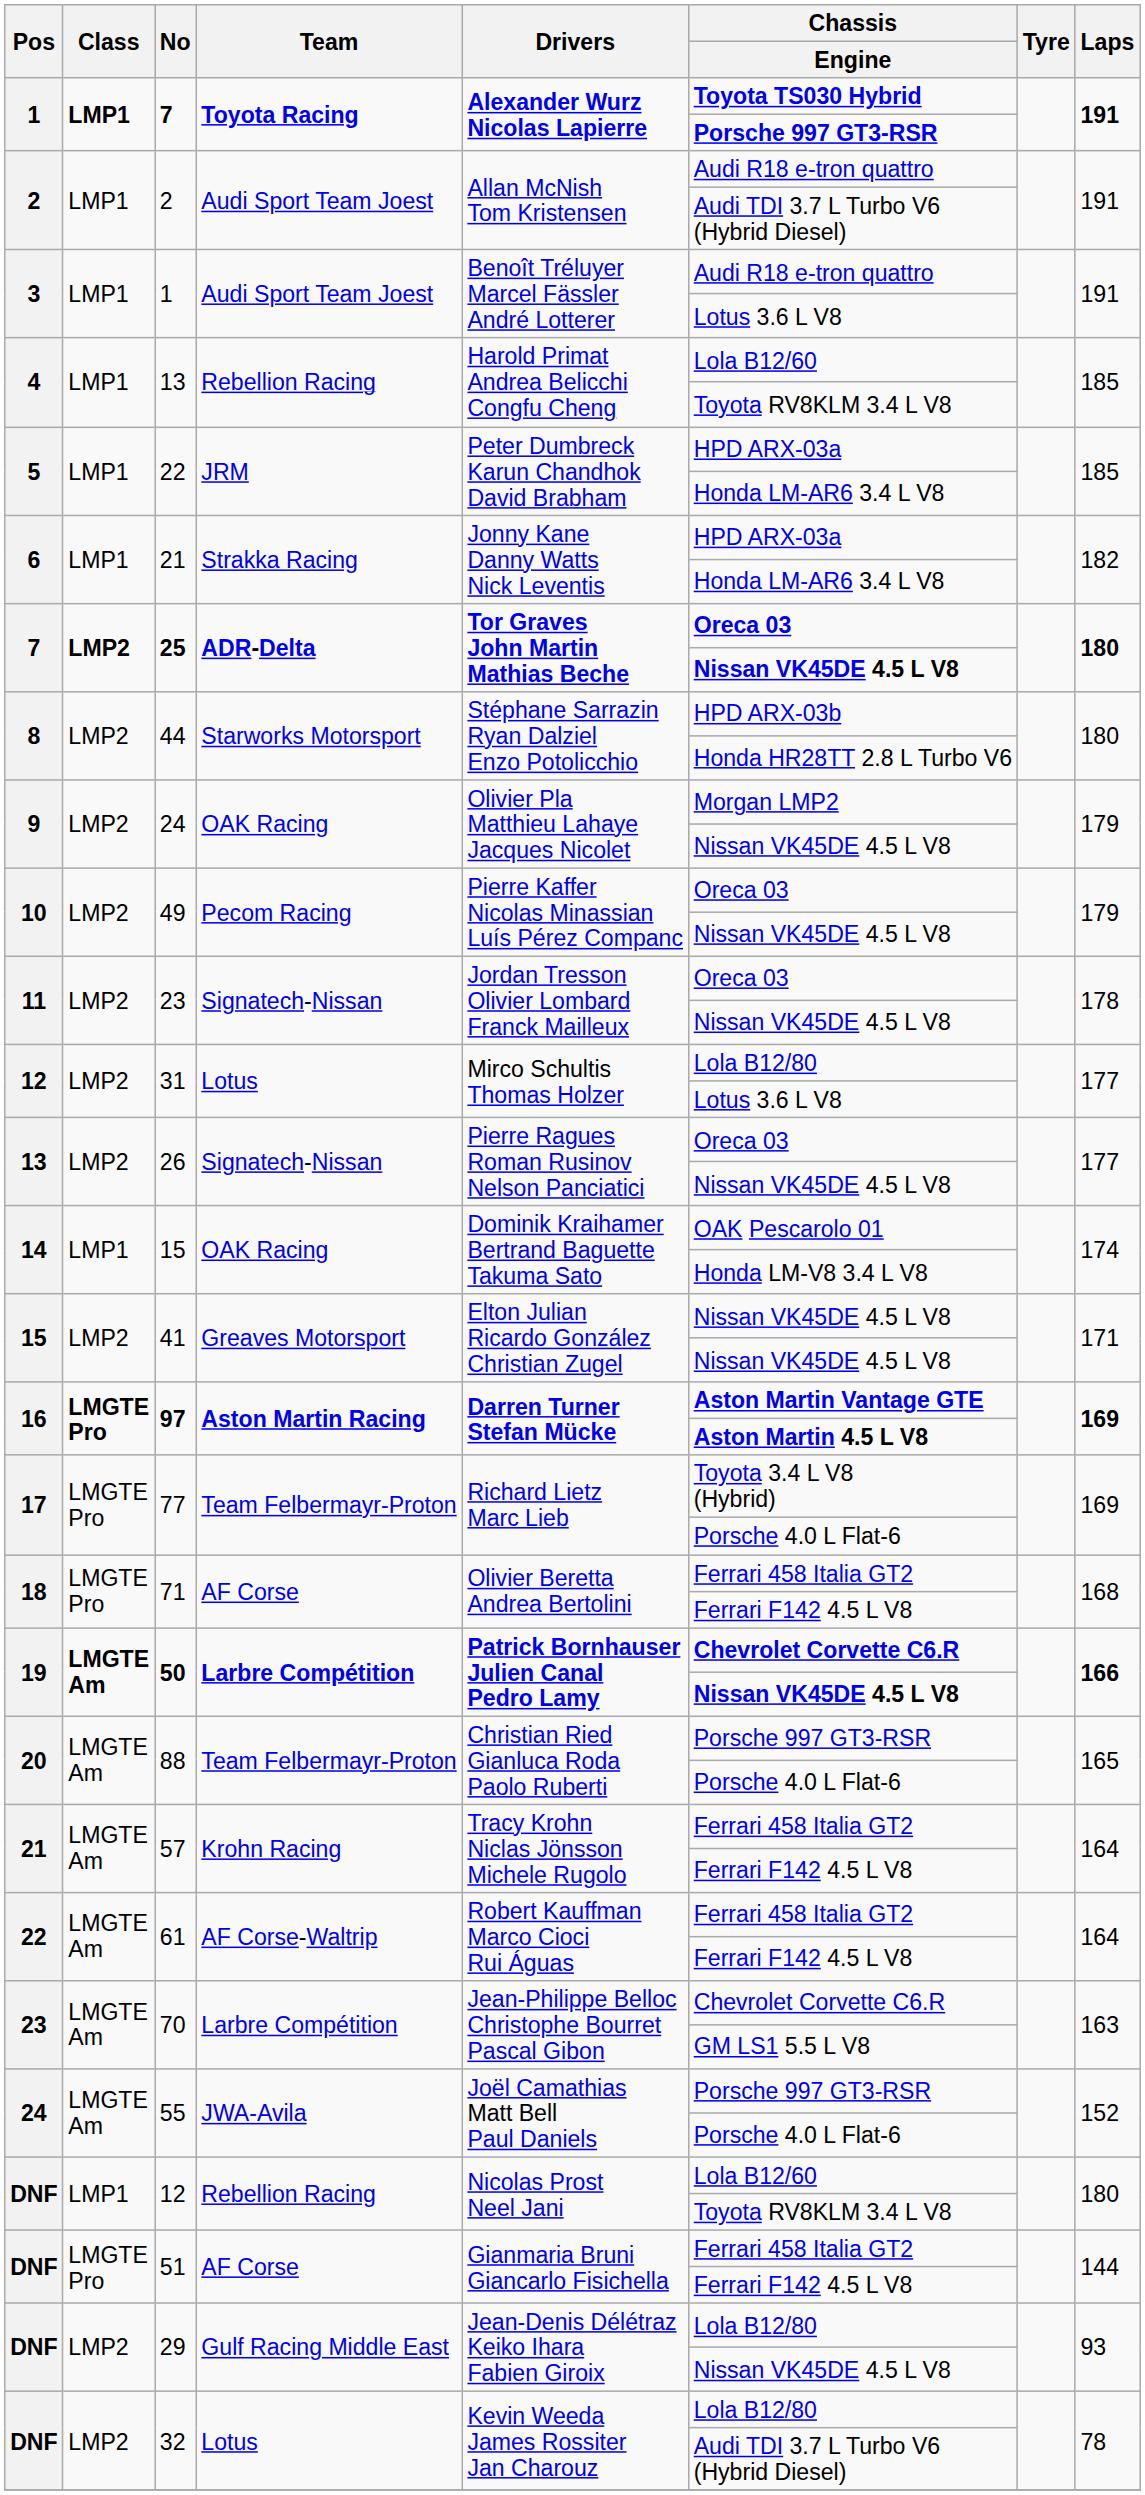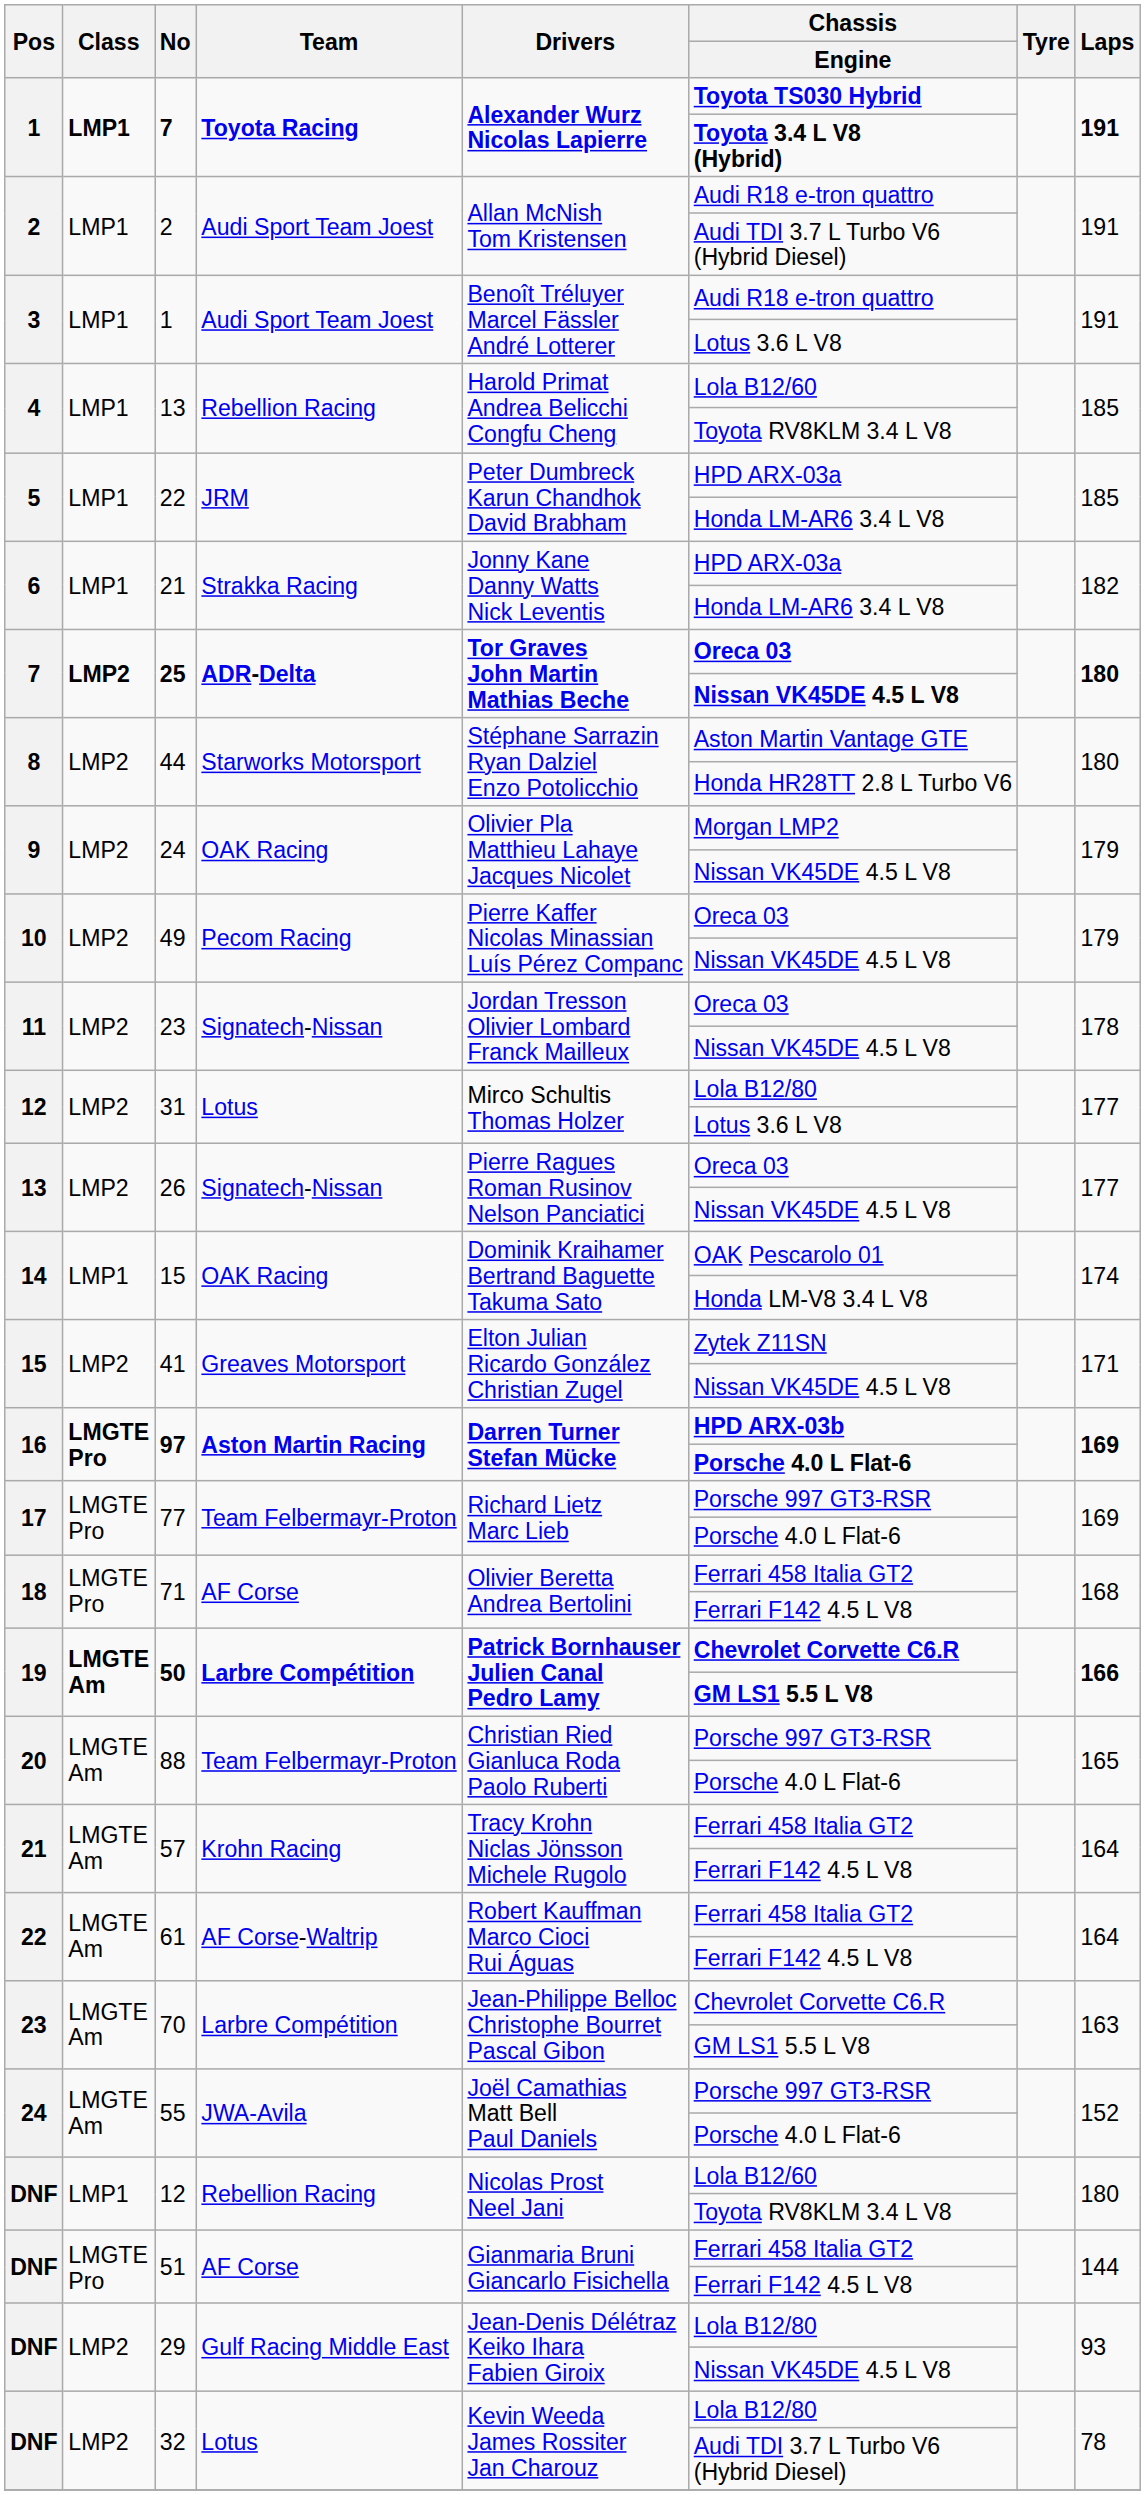(816, 133) Porsche 997 GT3-RSR -> (777, 146) Toyota 3.4 L V8 (Hybrid)
(768, 714) HPD ARX-03b -> (831, 739) Aston Martin Vantage GTE
(822, 1316) Nissan VK45DE 4.5 L V8 -> (760, 1342) Zytek Z11SN
(839, 1401) Aston Martin Vantage GTE -> (769, 1427) HPD ARX-03b
(811, 1437) Aston Martin 4.5 L V8 -> (803, 1463) Porsche 4.0 L Flat-6
(774, 1487) Toyota 3.4 L V8 (Hybrid) -> (812, 1500) Porsche 997 GT3-RSR
(826, 1694) Nissan VK45DE 4.5 L V8 -> (783, 1694) GM LS1 5.5 L V8
